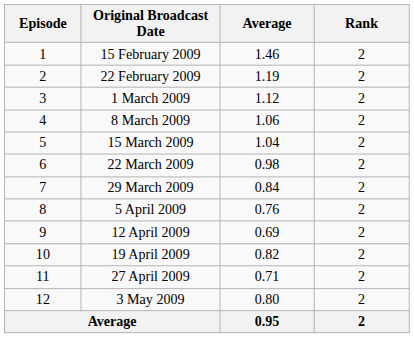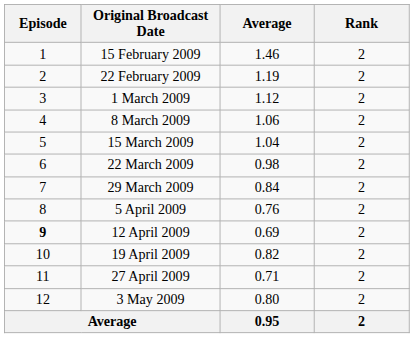(43, 232) normal -> (43, 232) bold
